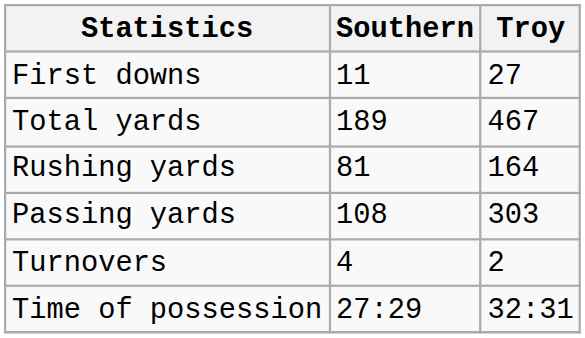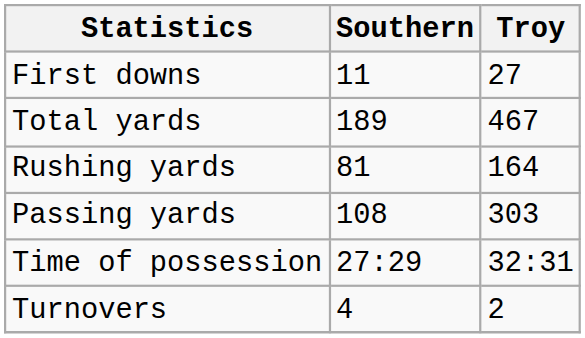rows swapped: (90, 263) <-> (167, 309)
